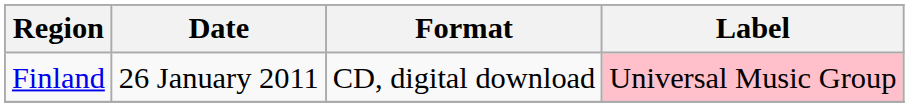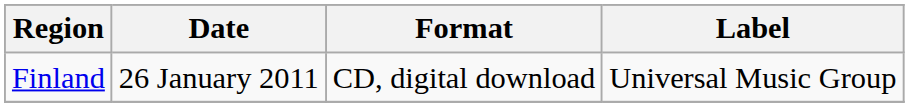(753, 76) pink background -> (753, 76) no background
